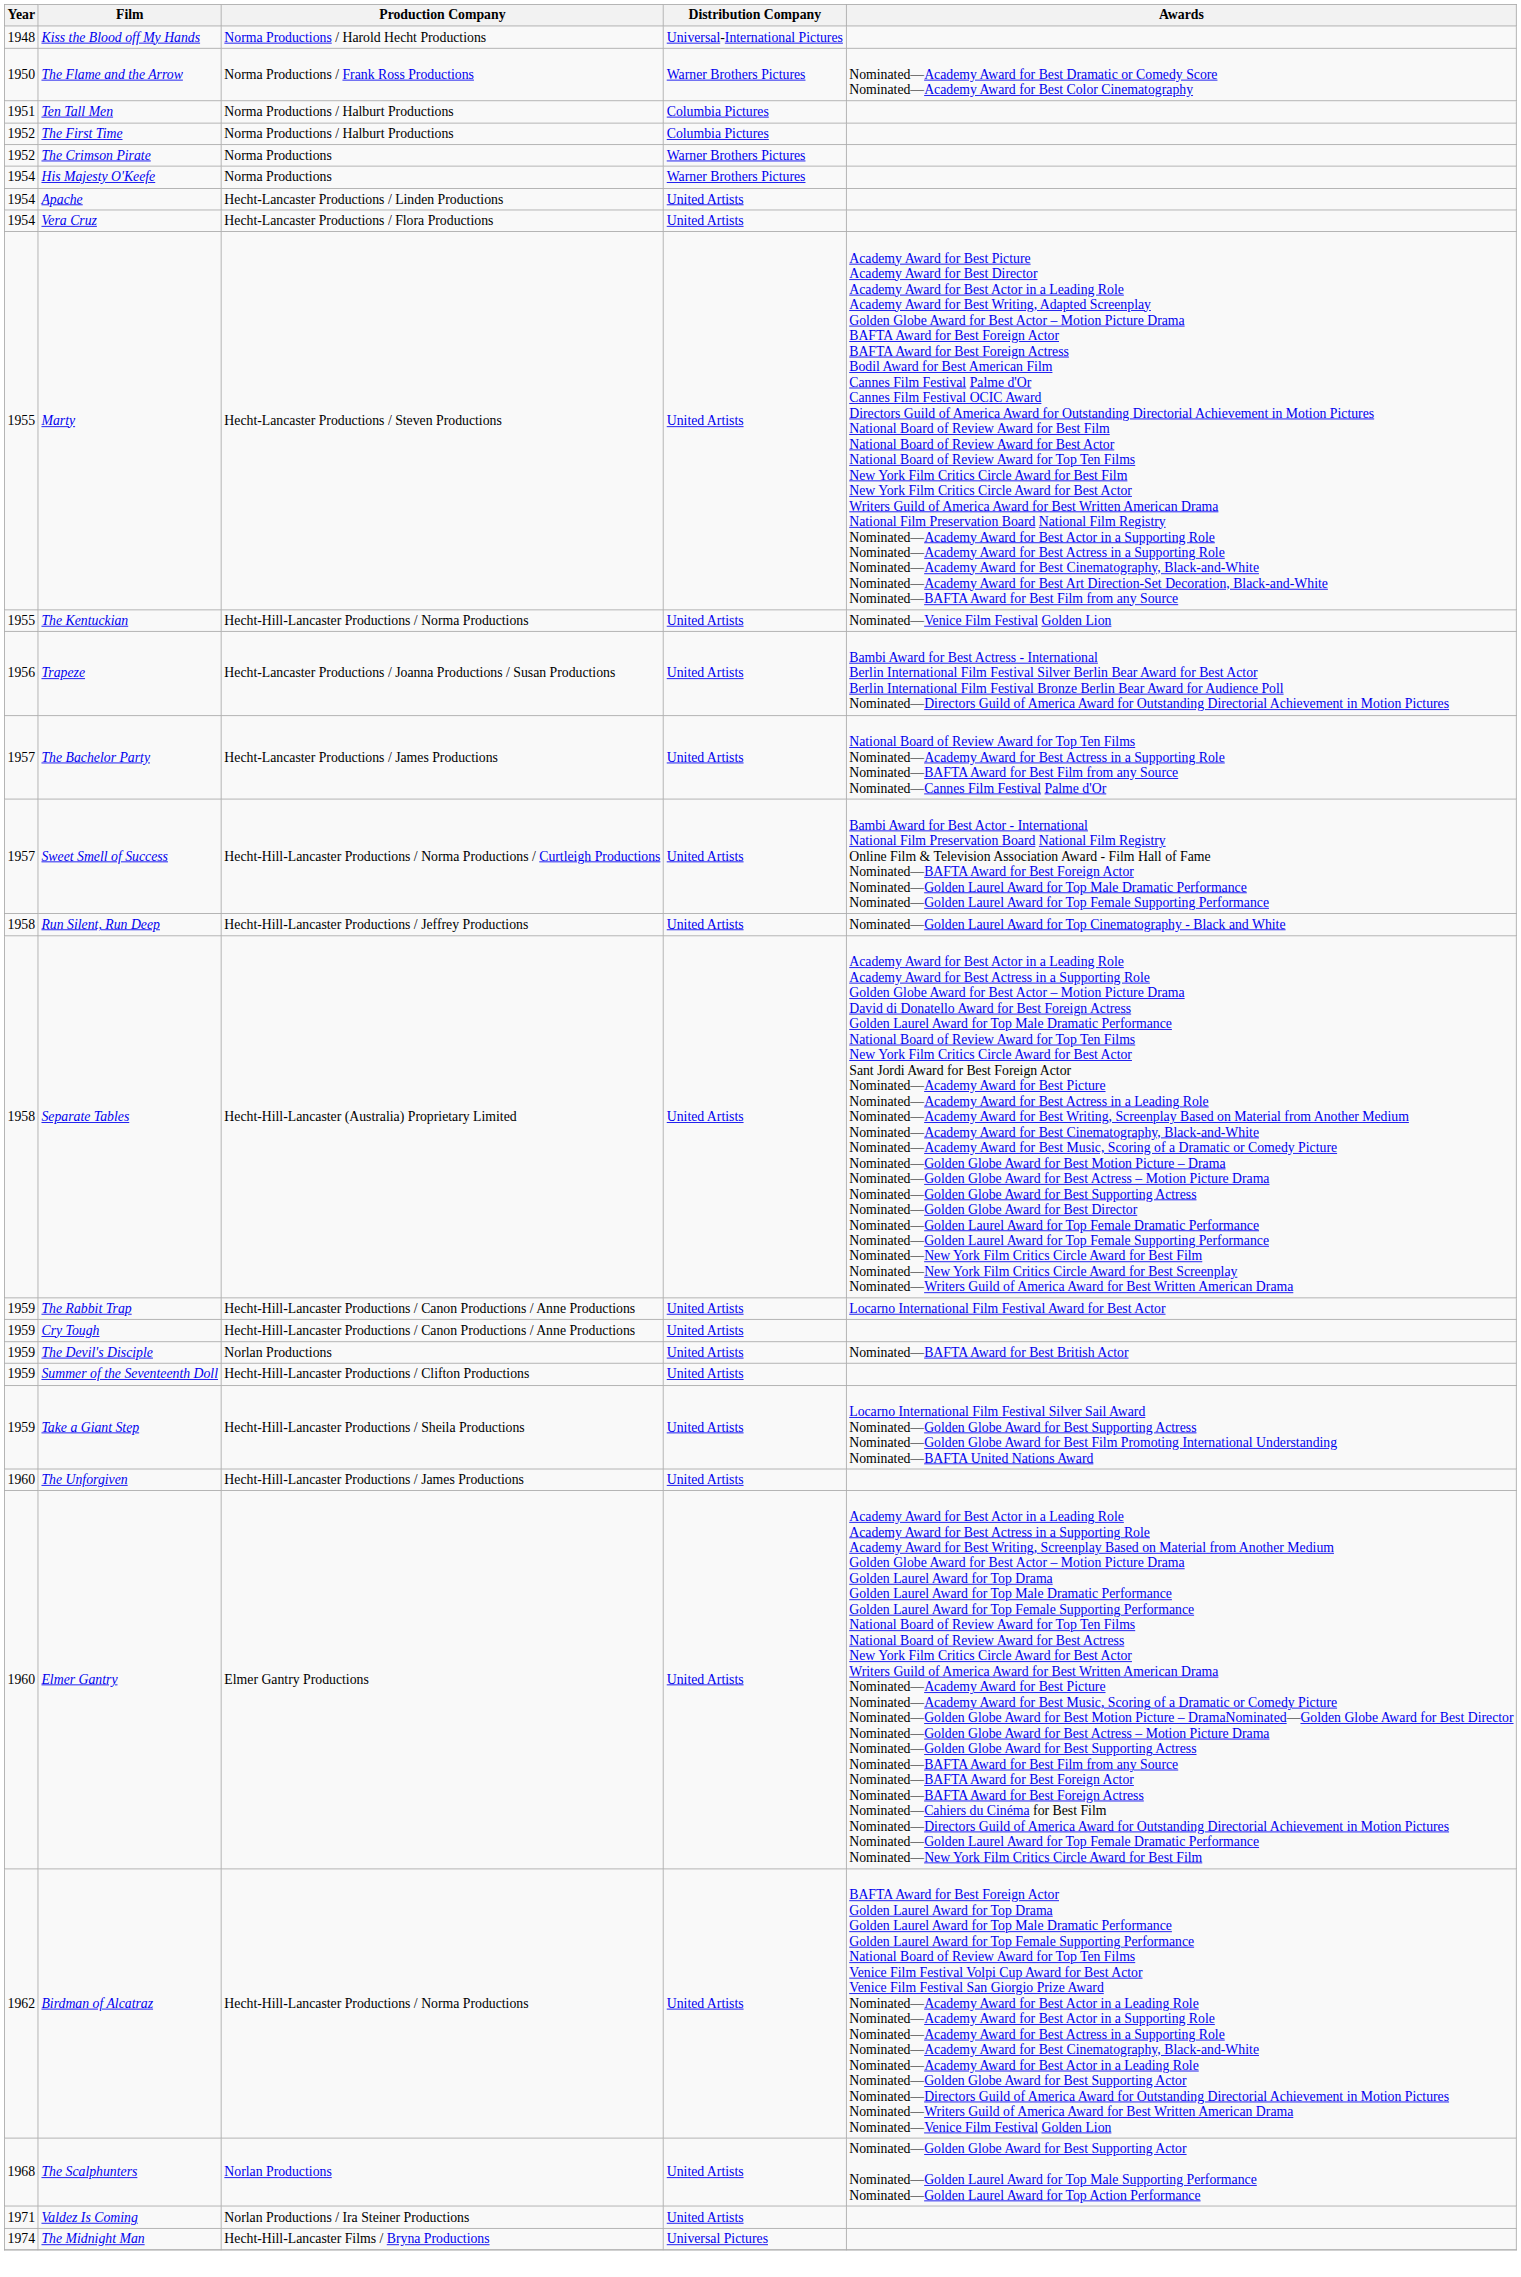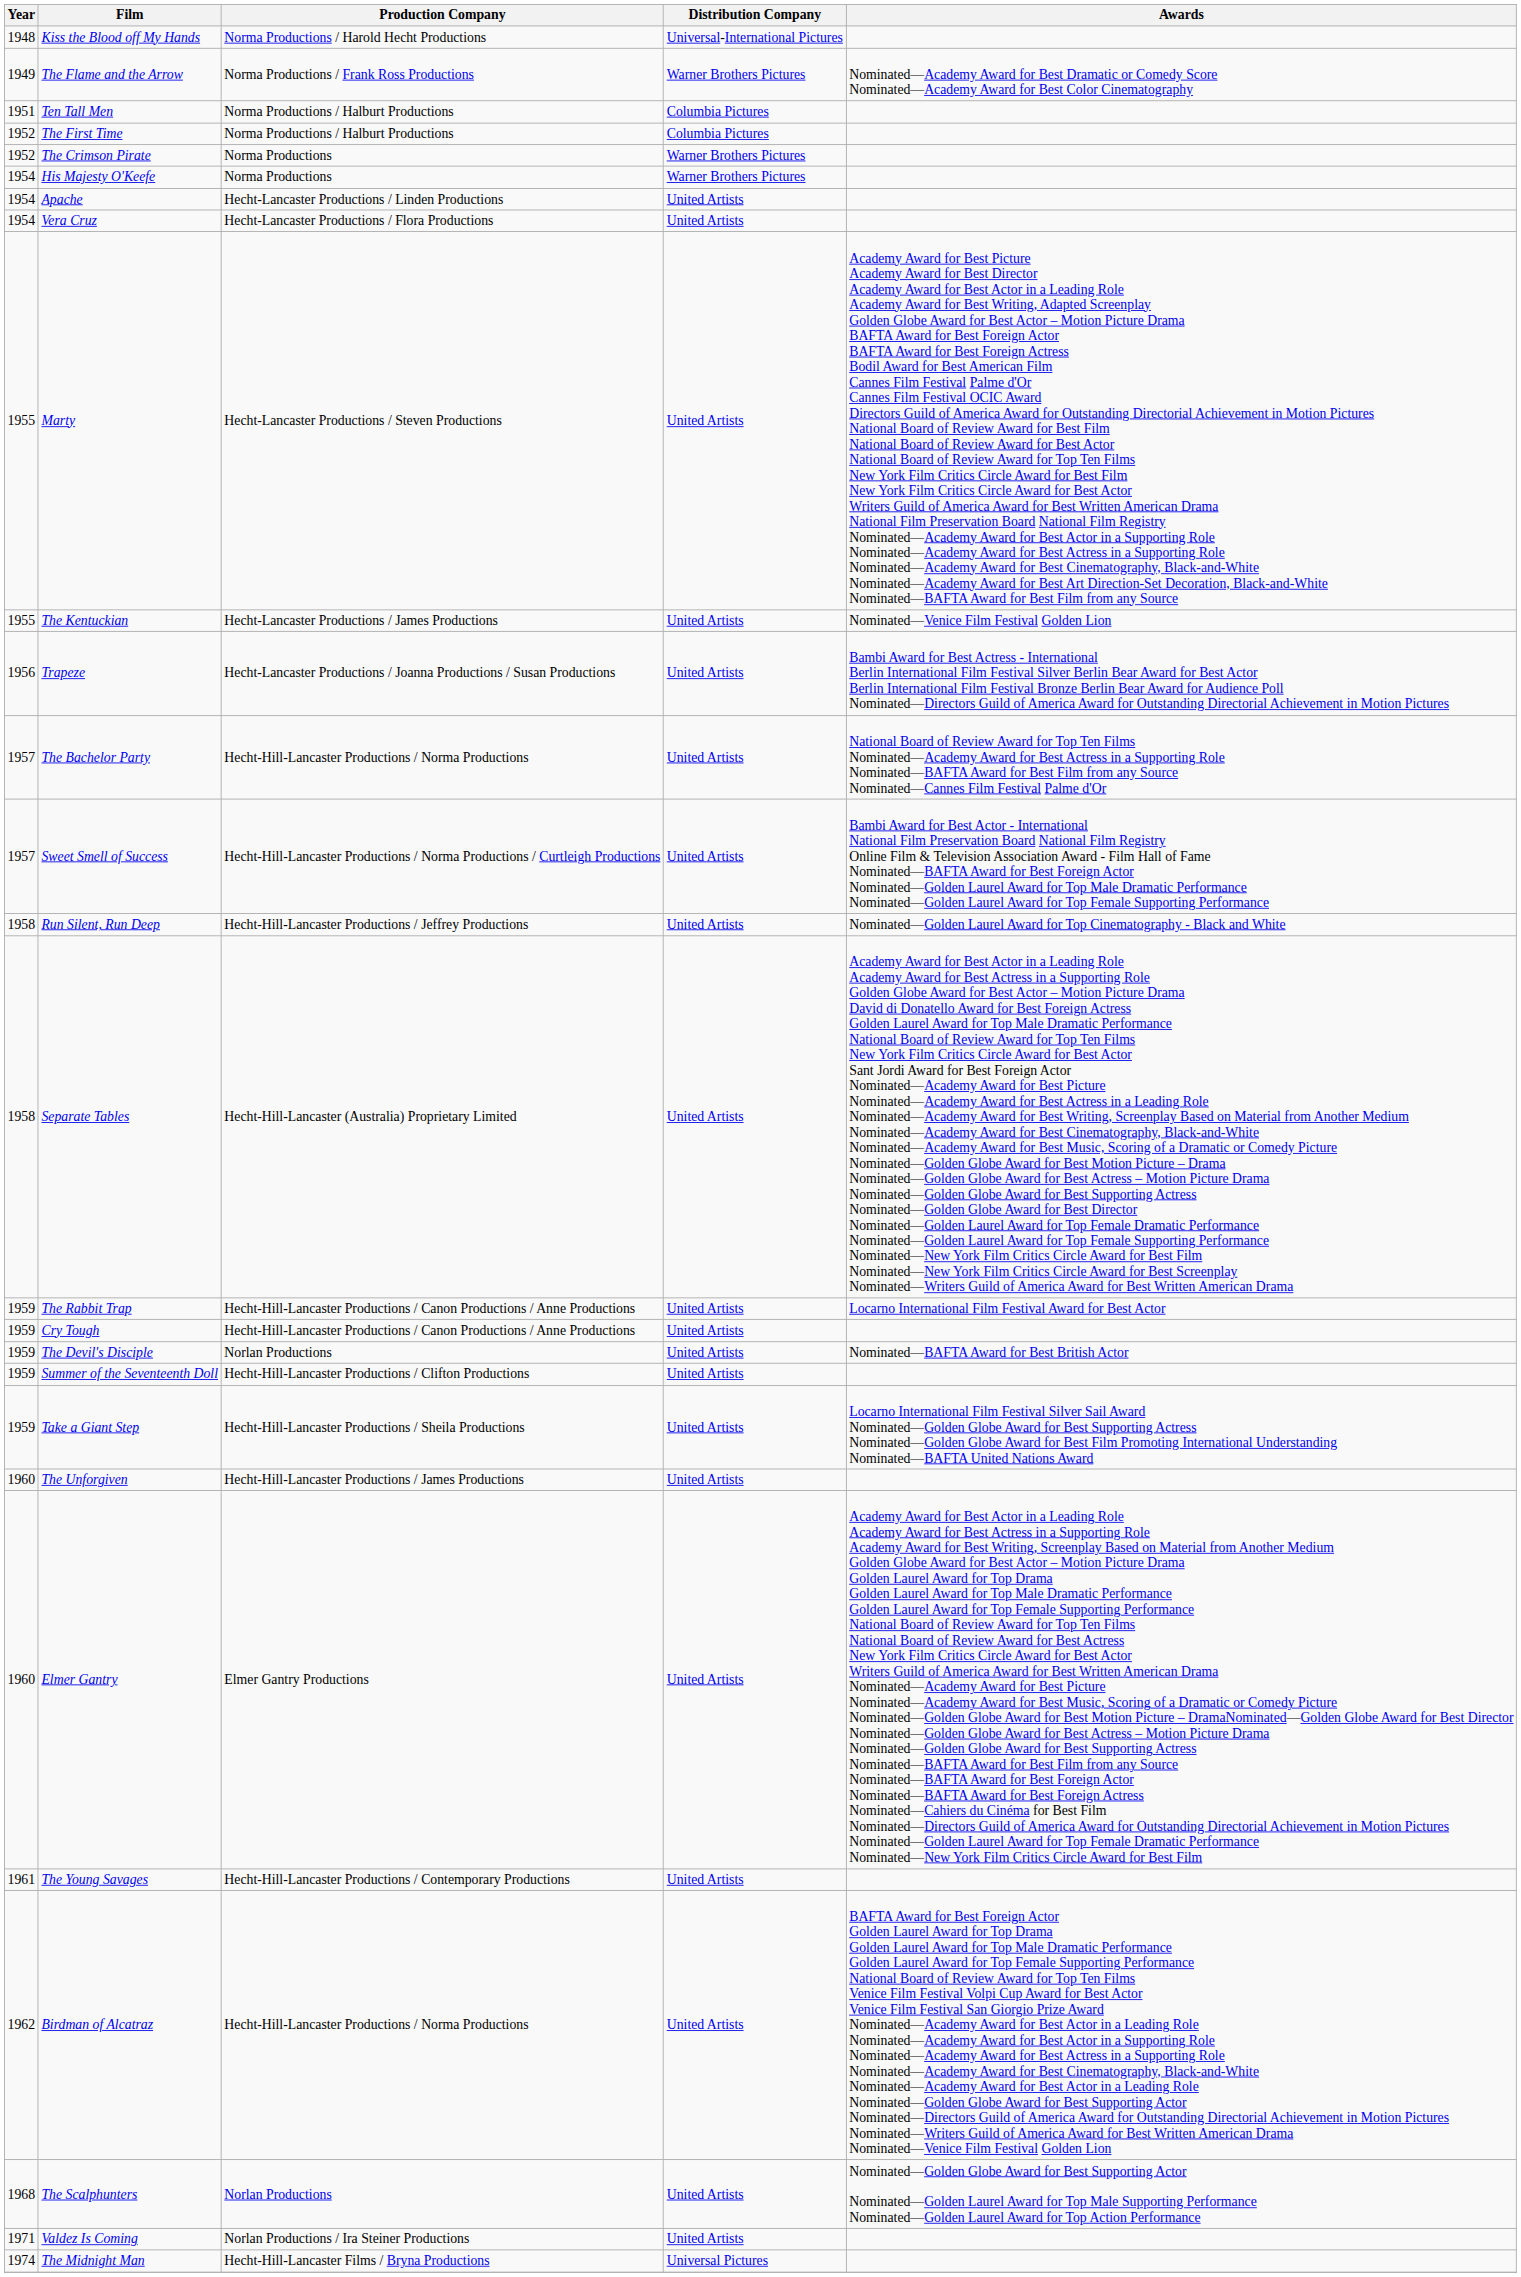(21, 74) 1950 -> (21, 74) 1949
(376, 620) Hecht-Hill-Lancaster Productions / Norma Productions -> (361, 620) Hecht-Lancaster Productions / James Productions
(361, 757) Hecht-Lancaster Productions / James Productions -> (376, 757) Hecht-Hill-Lancaster Productions / Norma Productions
+ row: (95, 1879)
